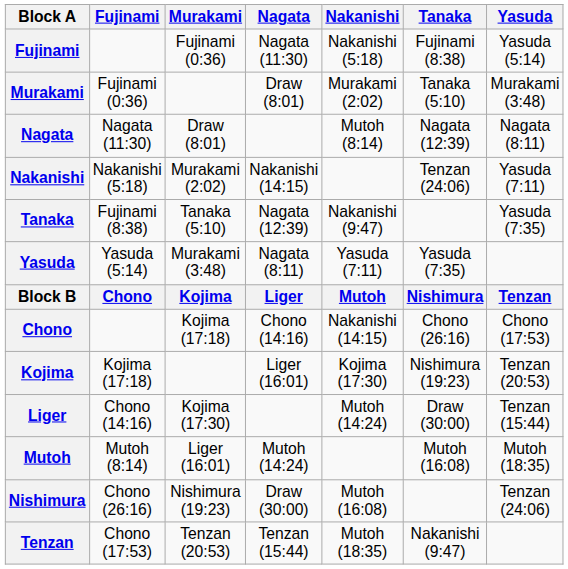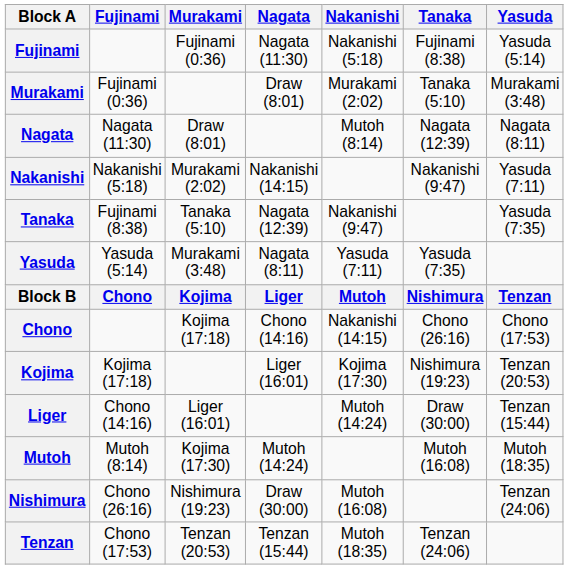(445, 178) Tenzan (24:06) -> (445, 178) Nakanishi (9:47)
(205, 415) Kojima (17:30) -> (205, 415) Liger (16:01)
(205, 458) Liger (16:01) -> (205, 458) Kojima (17:30)
(445, 543) Nakanishi (9:47) -> (445, 543) Tenzan (24:06)
